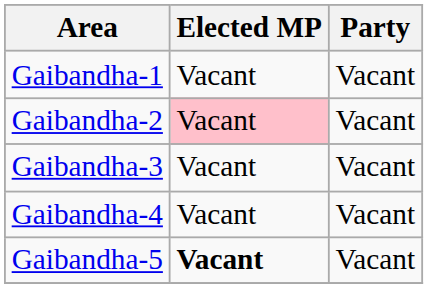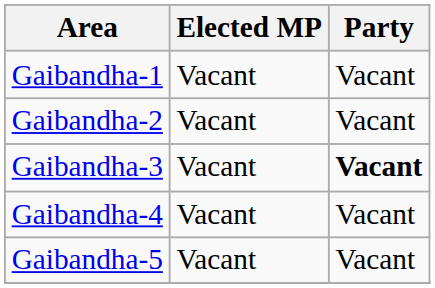(216, 120) pink background -> (216, 120) no background
(375, 167) normal -> (379, 167) bold
(220, 259) bold -> (216, 259) normal
